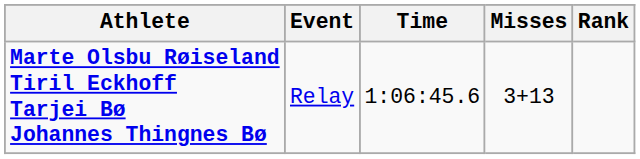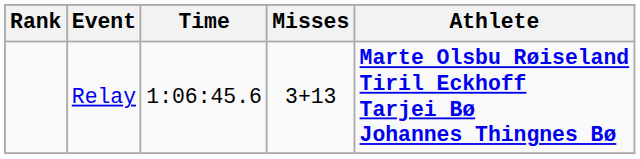columns swapped: (145, 23) <-> (603, 23)
